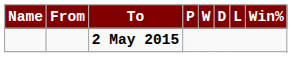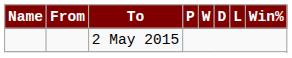(136, 40) bold -> (136, 40) normal
